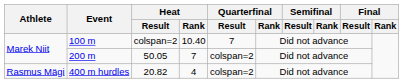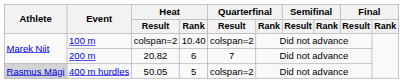(232, 41) 7 -> (232, 41) colspan=2
(156, 56) 50.05 -> (156, 56) 20.82
(194, 56) 7 -> (194, 56) 6
(232, 56) colspan=2 -> (232, 56) 7
(36, 71) no background -> (36, 71) lightgrey background
(156, 71) 20.82 -> (156, 71) 50.05
(194, 71) 4 -> (194, 71) 5
